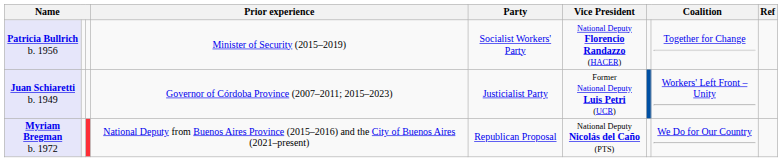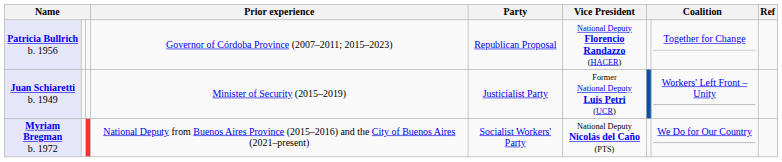(279, 44) Minister of Security (2015–2019) -> (279, 44) Governor of Córdoba Province (2007–2011; 2015–2023)
(515, 44) Socialist Workers' Party -> (515, 44) Republican Proposal
(279, 94) Governor of Córdoba Province (2007–2011; 2015–2023) -> (279, 94) Minister of Security (2015–2019)
(515, 137) Republican Proposal -> (515, 137) Socialist Workers' Party
